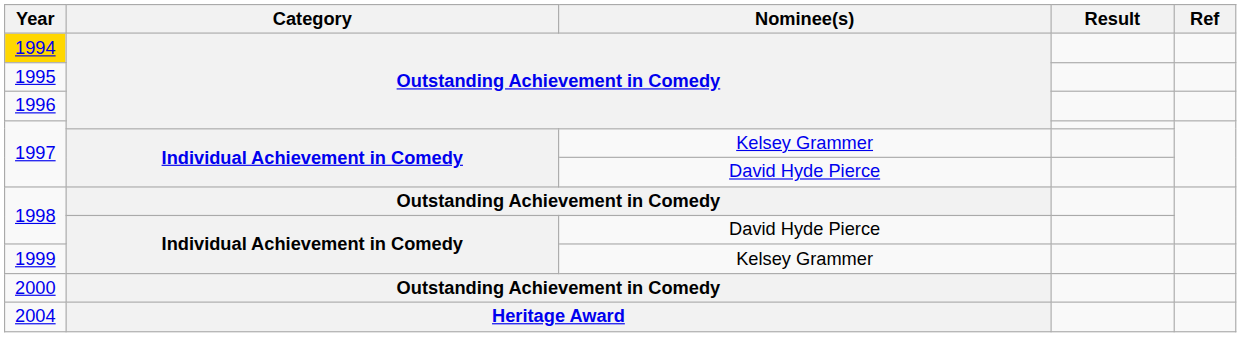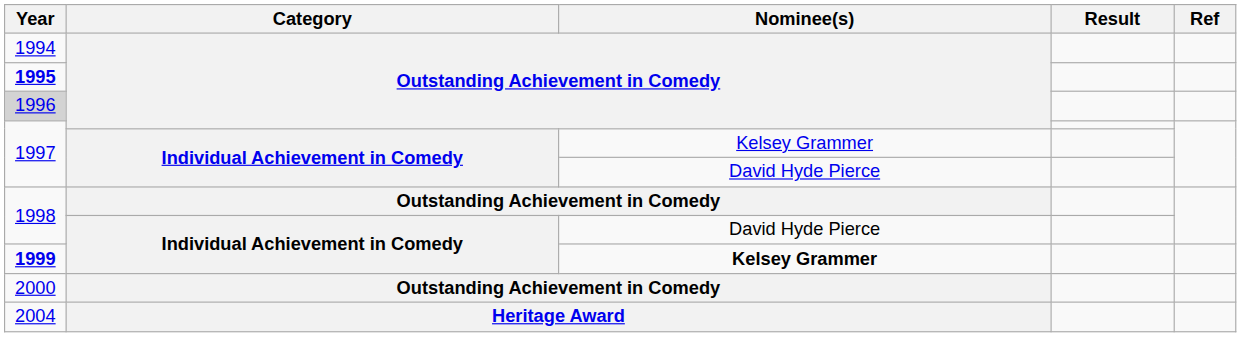(35, 47) gold background -> (35, 47) no background
(35, 76) normal -> (35, 76) bold
(35, 105) no background -> (35, 105) lightgrey background
(35, 258) normal -> (35, 258) bold
(805, 258) normal -> (805, 258) bold
